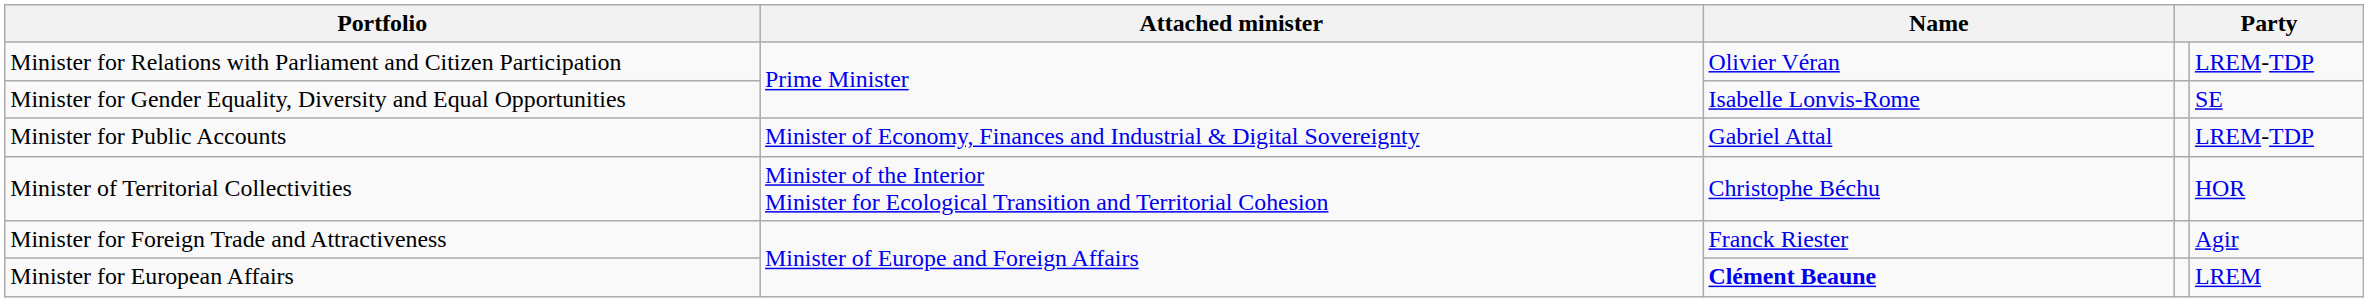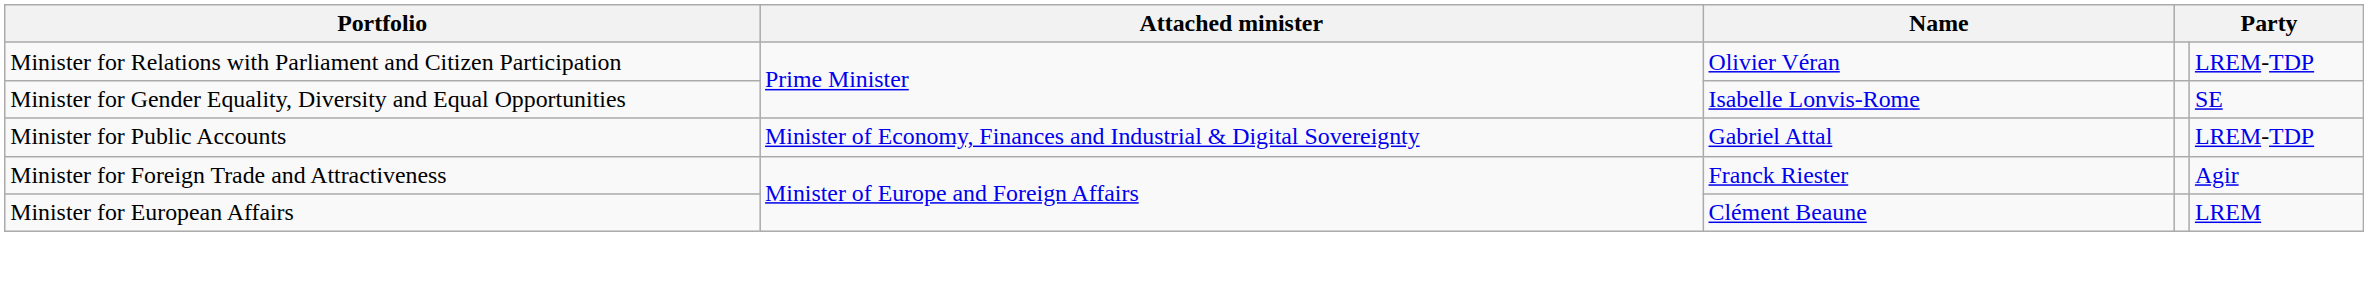- row: (181, 188)
(1792, 277) bold -> (1788, 212) normal
